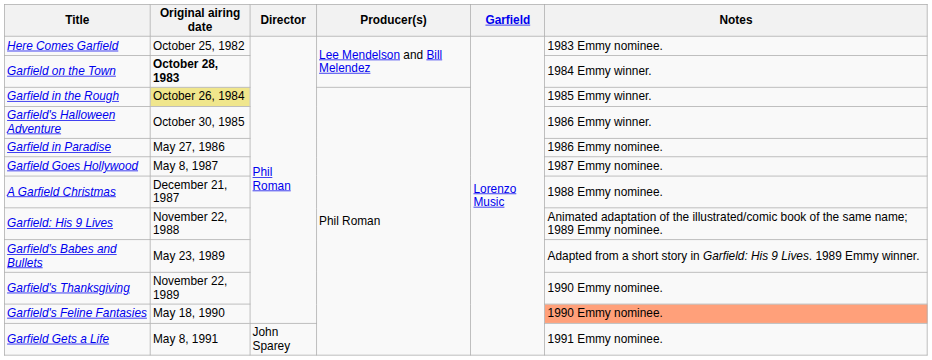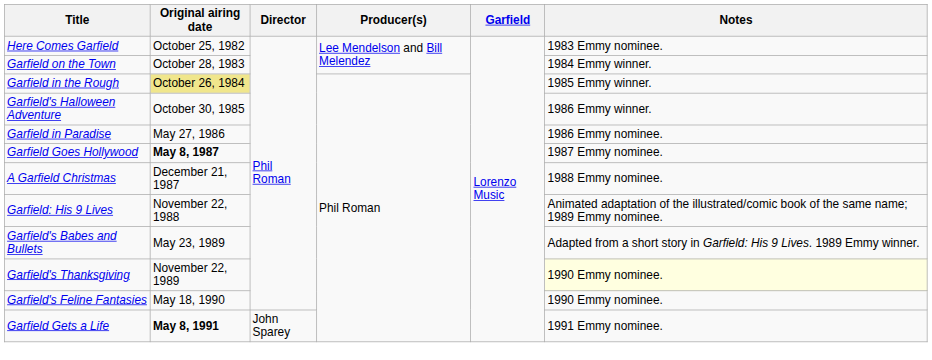(186, 71) bold -> (199, 64) normal
(186, 166) normal -> (186, 153) bold
(605, 288) no background -> (605, 274) lightyellow background
(605, 313) lightsalmon background -> (605, 300) no background
(186, 339) normal -> (186, 325) bold
